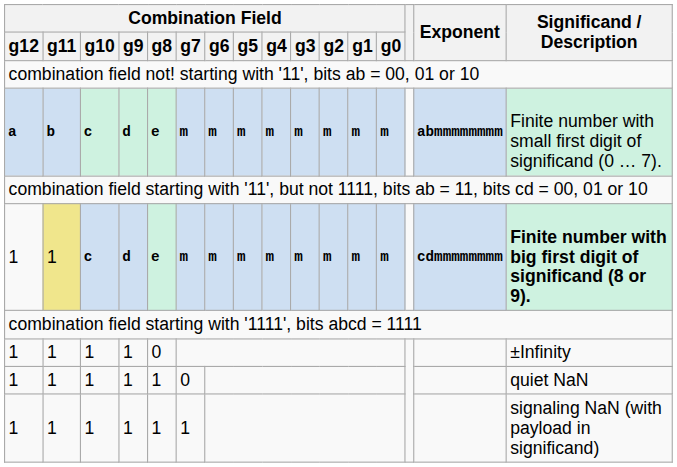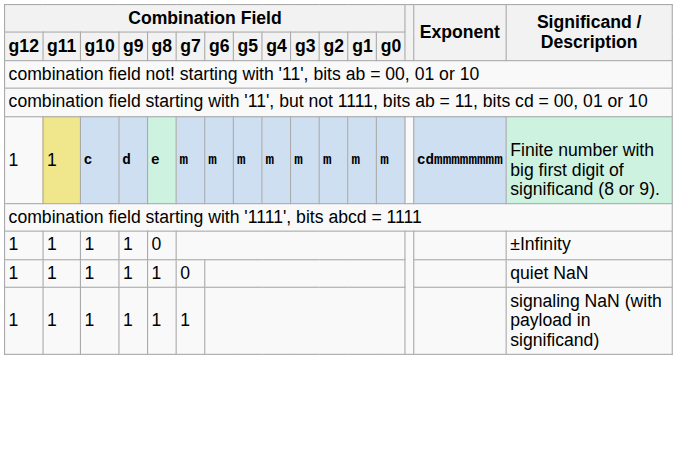- row: (12, 132)
(588, 266) bold -> (585, 169) normal
